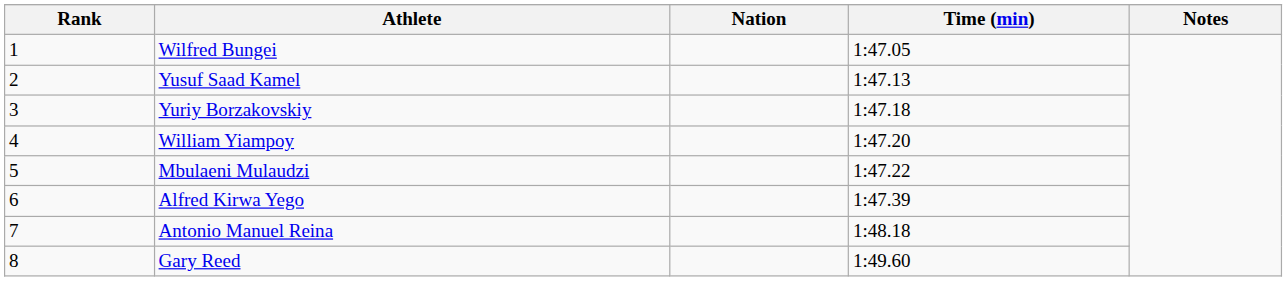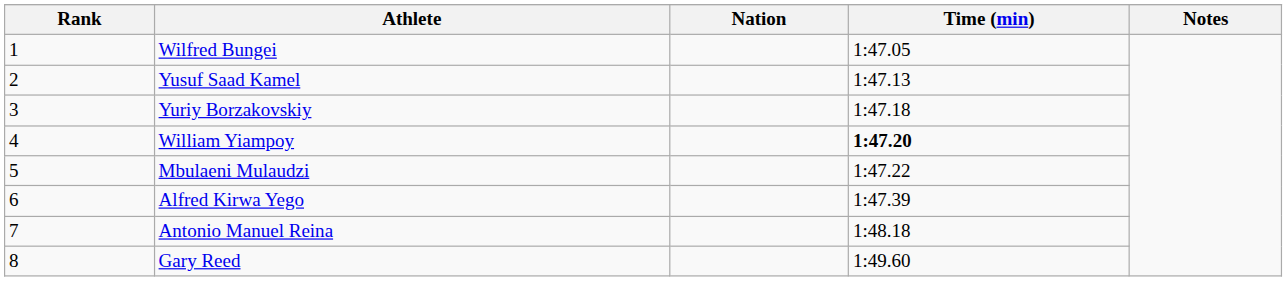(882, 140) normal -> (882, 140) bold
